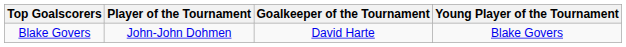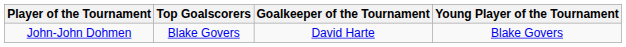columns swapped: (54, 14) <-> (179, 14)
